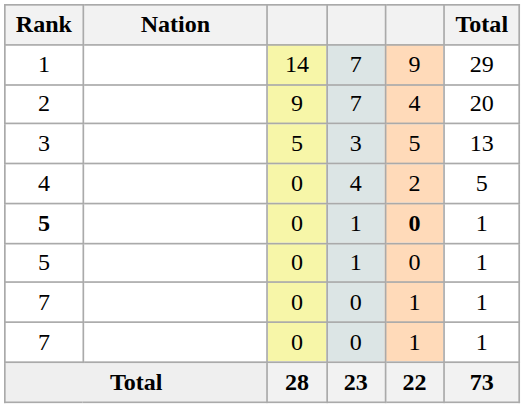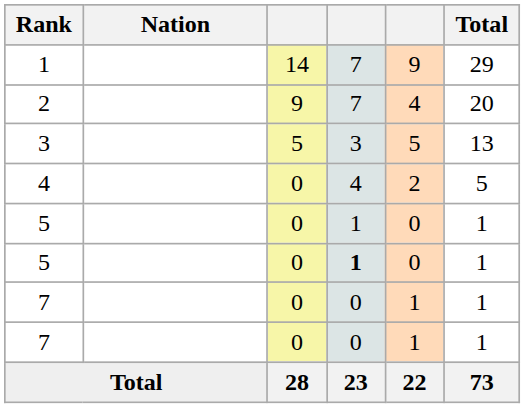(44, 223) bold -> (44, 223) normal
(414, 223) bold -> (414, 223) normal
(356, 262) normal -> (356, 262) bold
